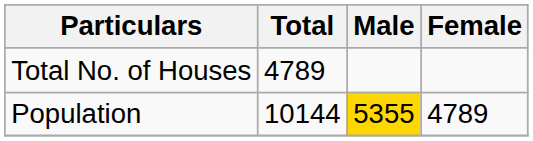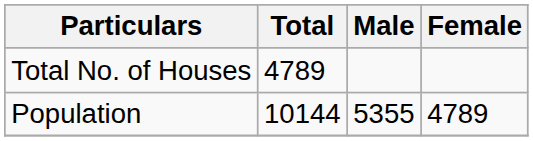(384, 113) gold background -> (384, 113) no background
